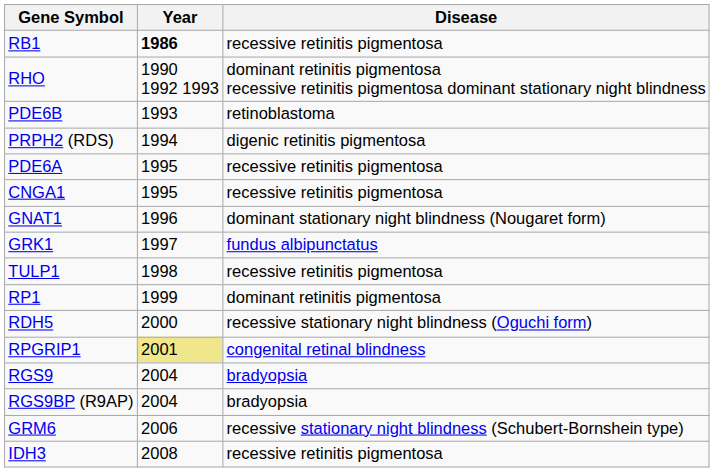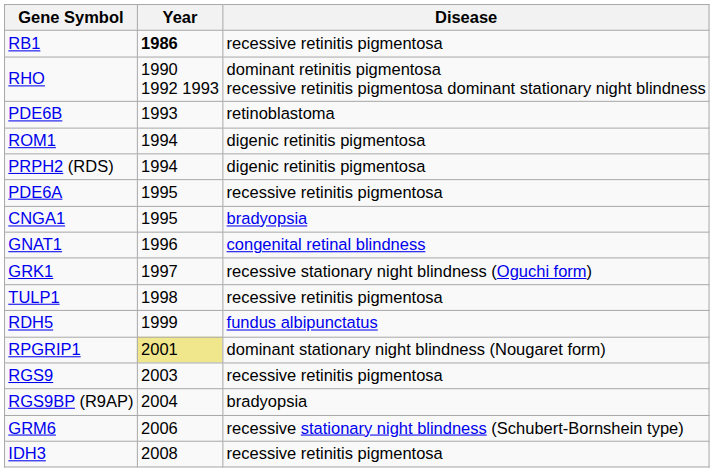+ row: (32, 140)
(335, 192) recessive retinitis pigmentosa -> (267, 219) bradyopsia
(416, 219) dominant stationary night blindness (Nougaret form) -> (326, 245) congenital retinal blindness
(302, 245) fundus albipunctatus -> (409, 271) recessive stationary night blindness (Oguchi form)
- row: (24, 297)
(159, 323) 2000 -> (159, 323) 1999
(409, 323) recessive stationary night blindness (Oguchi form) -> (302, 323) fundus albipunctatus
(326, 349) congenital retinal blindness -> (416, 349) dominant stationary night blindness (Nougaret form)
(159, 375) 2004 -> (159, 375) 2003
(267, 375) bradyopsia -> (335, 375) recessive retinitis pigmentosa
